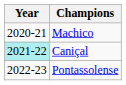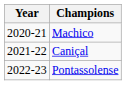(27, 51) paleturquoise background -> (27, 51) no background
